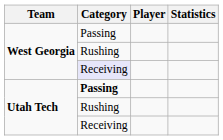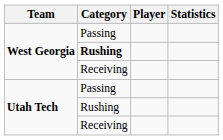(100, 51) normal -> (101, 51) bold
(104, 70) lavender background -> (104, 70) no background
(99, 88) bold -> (98, 88) normal
